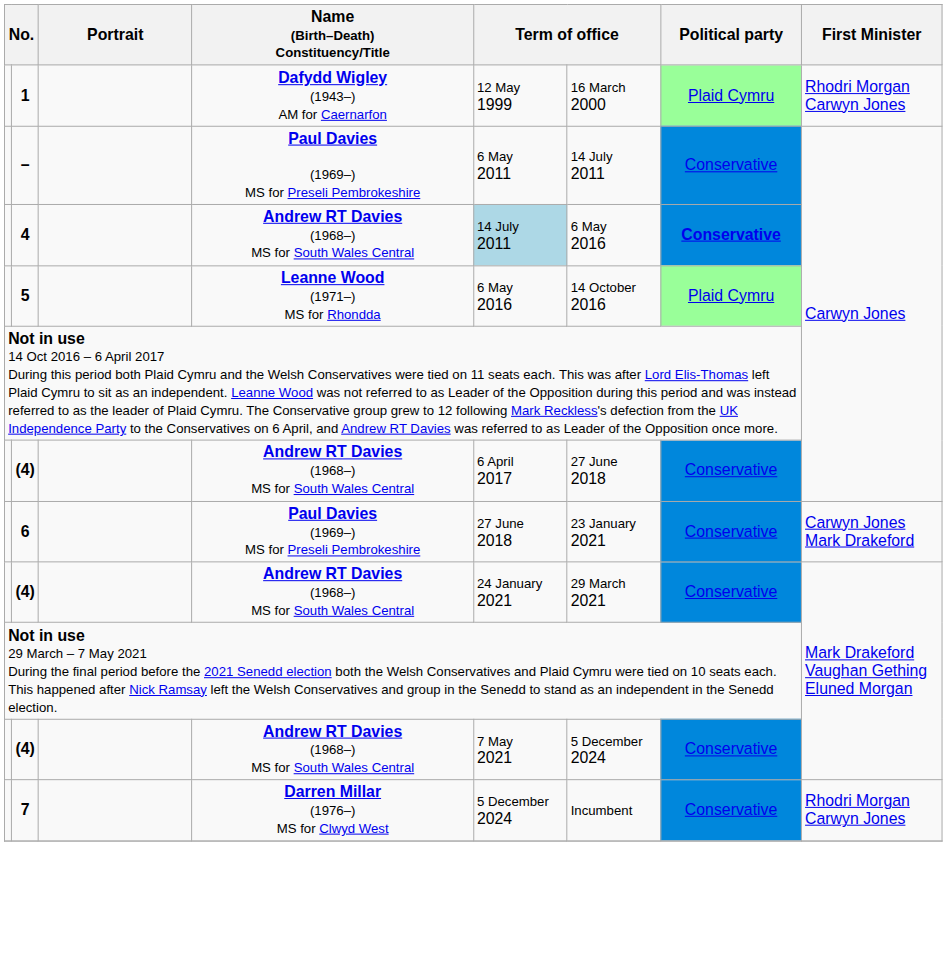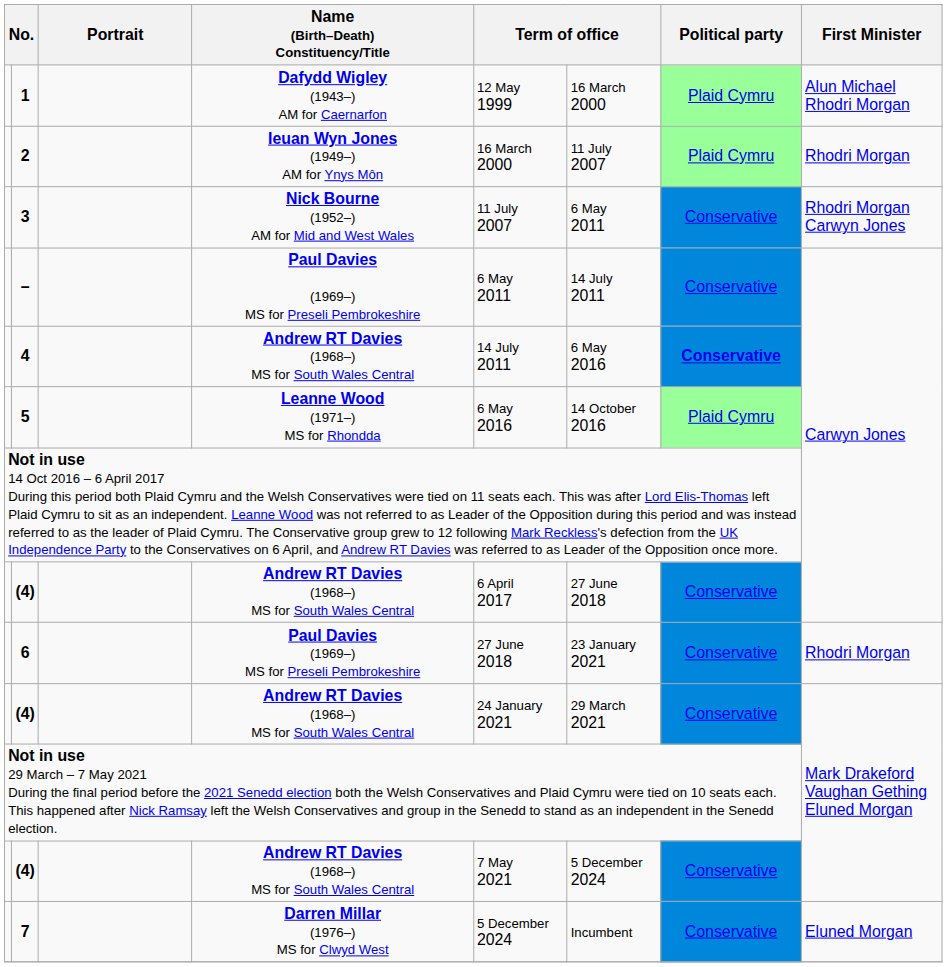(857, 95) Rhodri Morgan Carwyn Jones -> (857, 95) Alun Michael Rhodri Morgan
+ row: (25, 156)
+ row: (25, 217)
(498, 235) lightblue background -> (498, 357) no background
(860, 531) Carwyn Jones Mark Drakeford -> (857, 653) Rhodri Morgan
(857, 810) Rhodri Morgan Carwyn Jones -> (859, 931) Eluned Morgan
